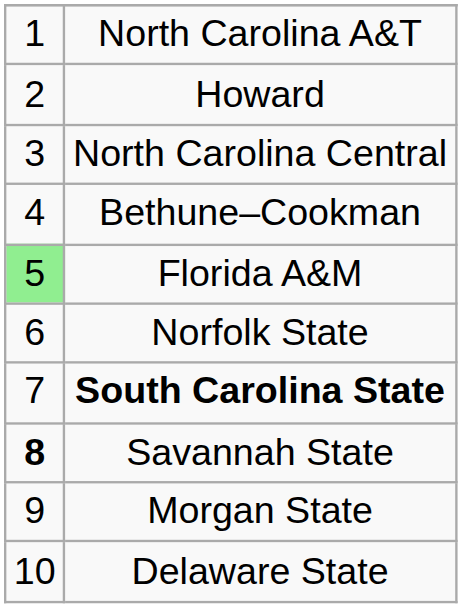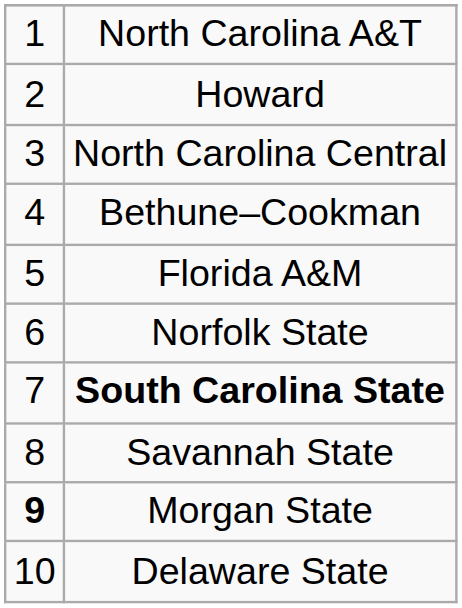(35, 272) lightgreen background -> (35, 272) no background
(35, 451) bold -> (35, 451) normal
(35, 511) normal -> (35, 511) bold
